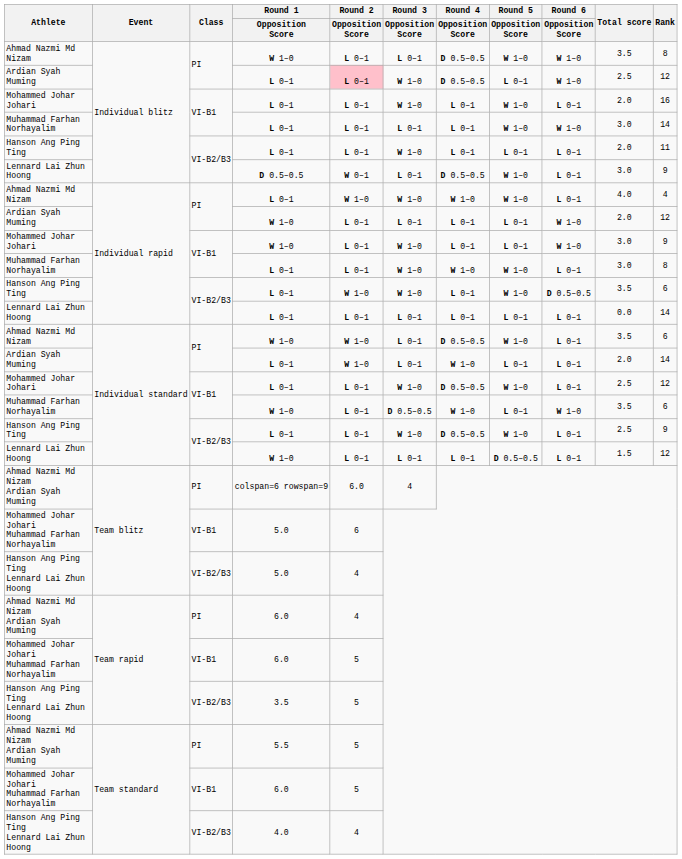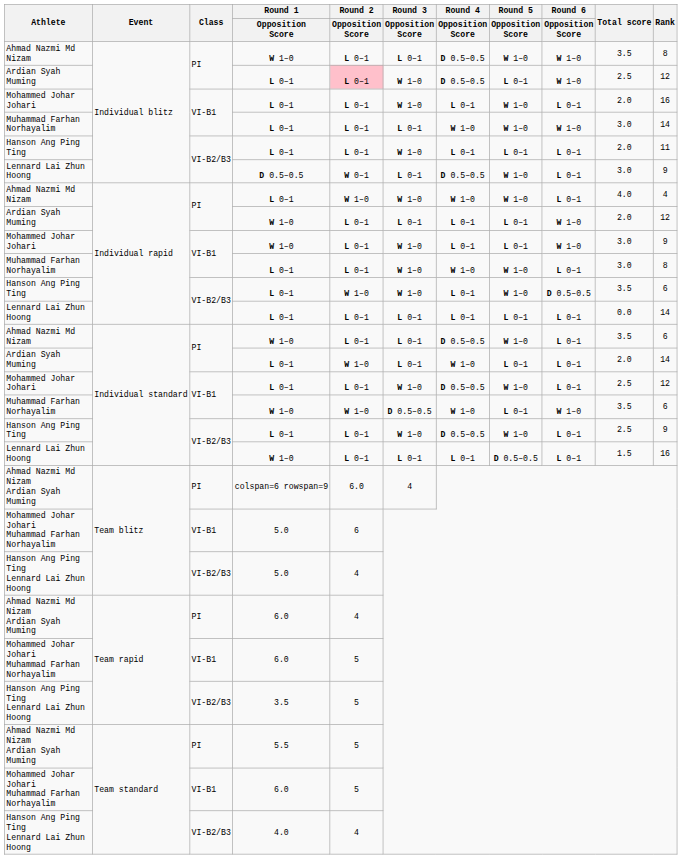(463, 129) L 0–1 -> (463, 129) W 1–0
(357, 341) W 1–0 -> (357, 341) L 0–1
(357, 411) L 0–1 -> (357, 411) W 1–0
(665, 454) 12 -> (665, 454) 16
